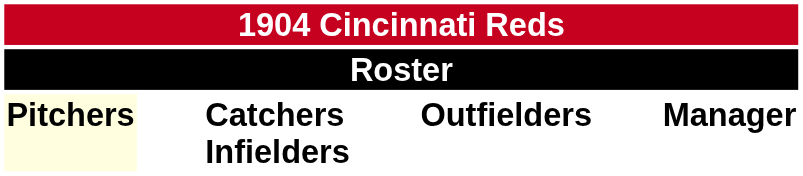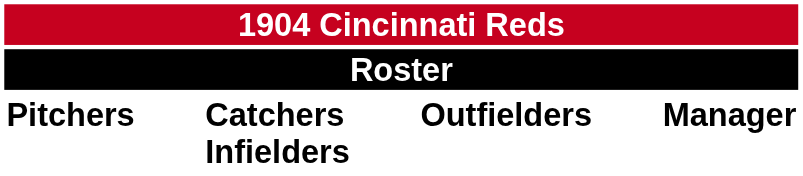(71, 114) lightyellow background -> (71, 114) no background
